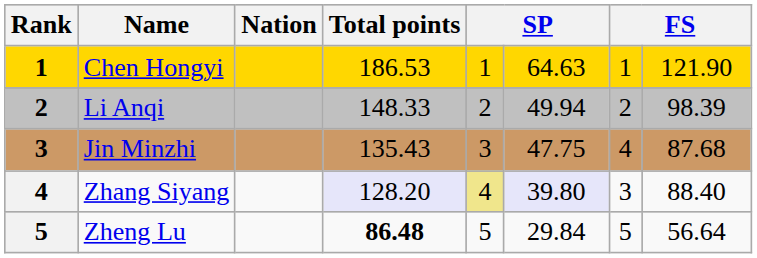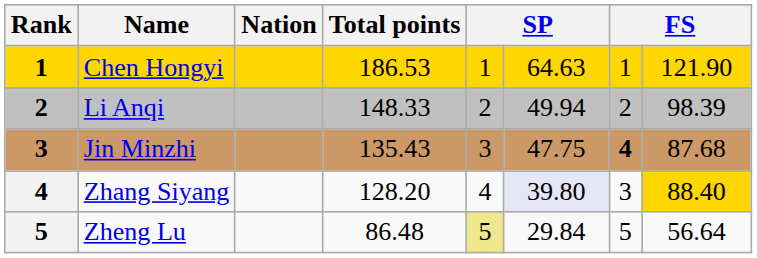(625, 149) normal -> (625, 149) bold
(395, 190) lavender background -> (395, 190) no background
(485, 190) khaki background -> (485, 190) no background
(696, 190) no background -> (696, 190) gold background
(395, 231) bold -> (395, 231) normal
(485, 231) no background -> (485, 231) khaki background
